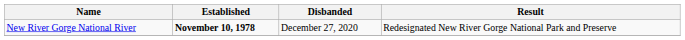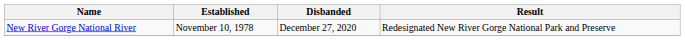(215, 27) bold -> (215, 27) normal
